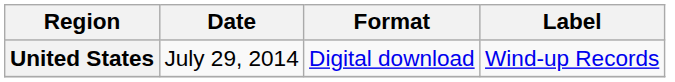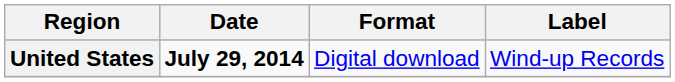(232, 58) normal -> (234, 58) bold
